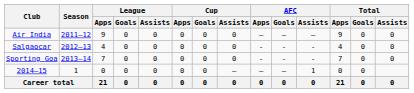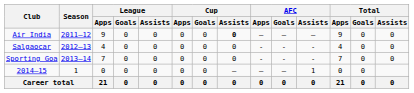(234, 34) normal -> (234, 34) bold
